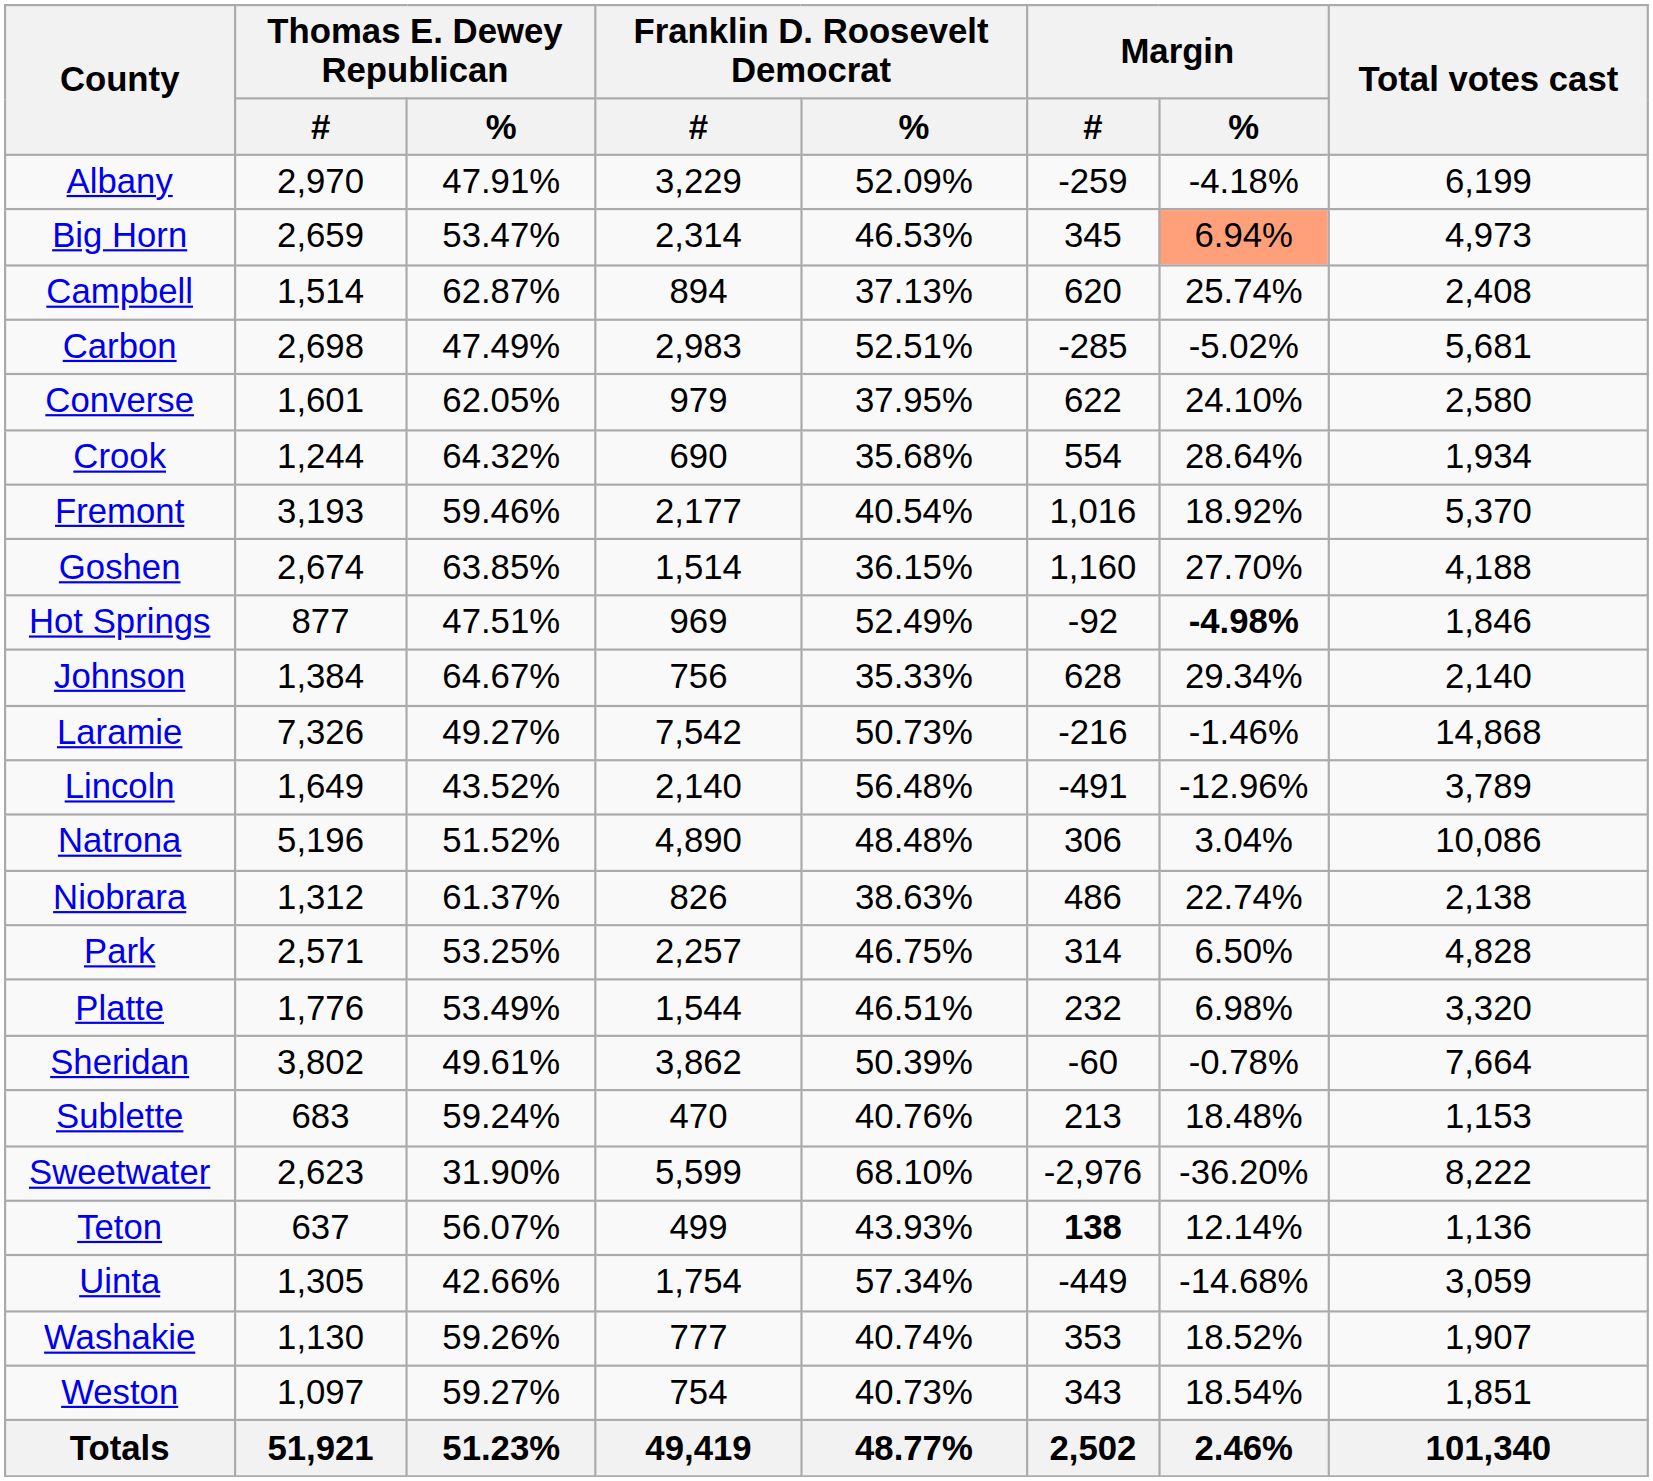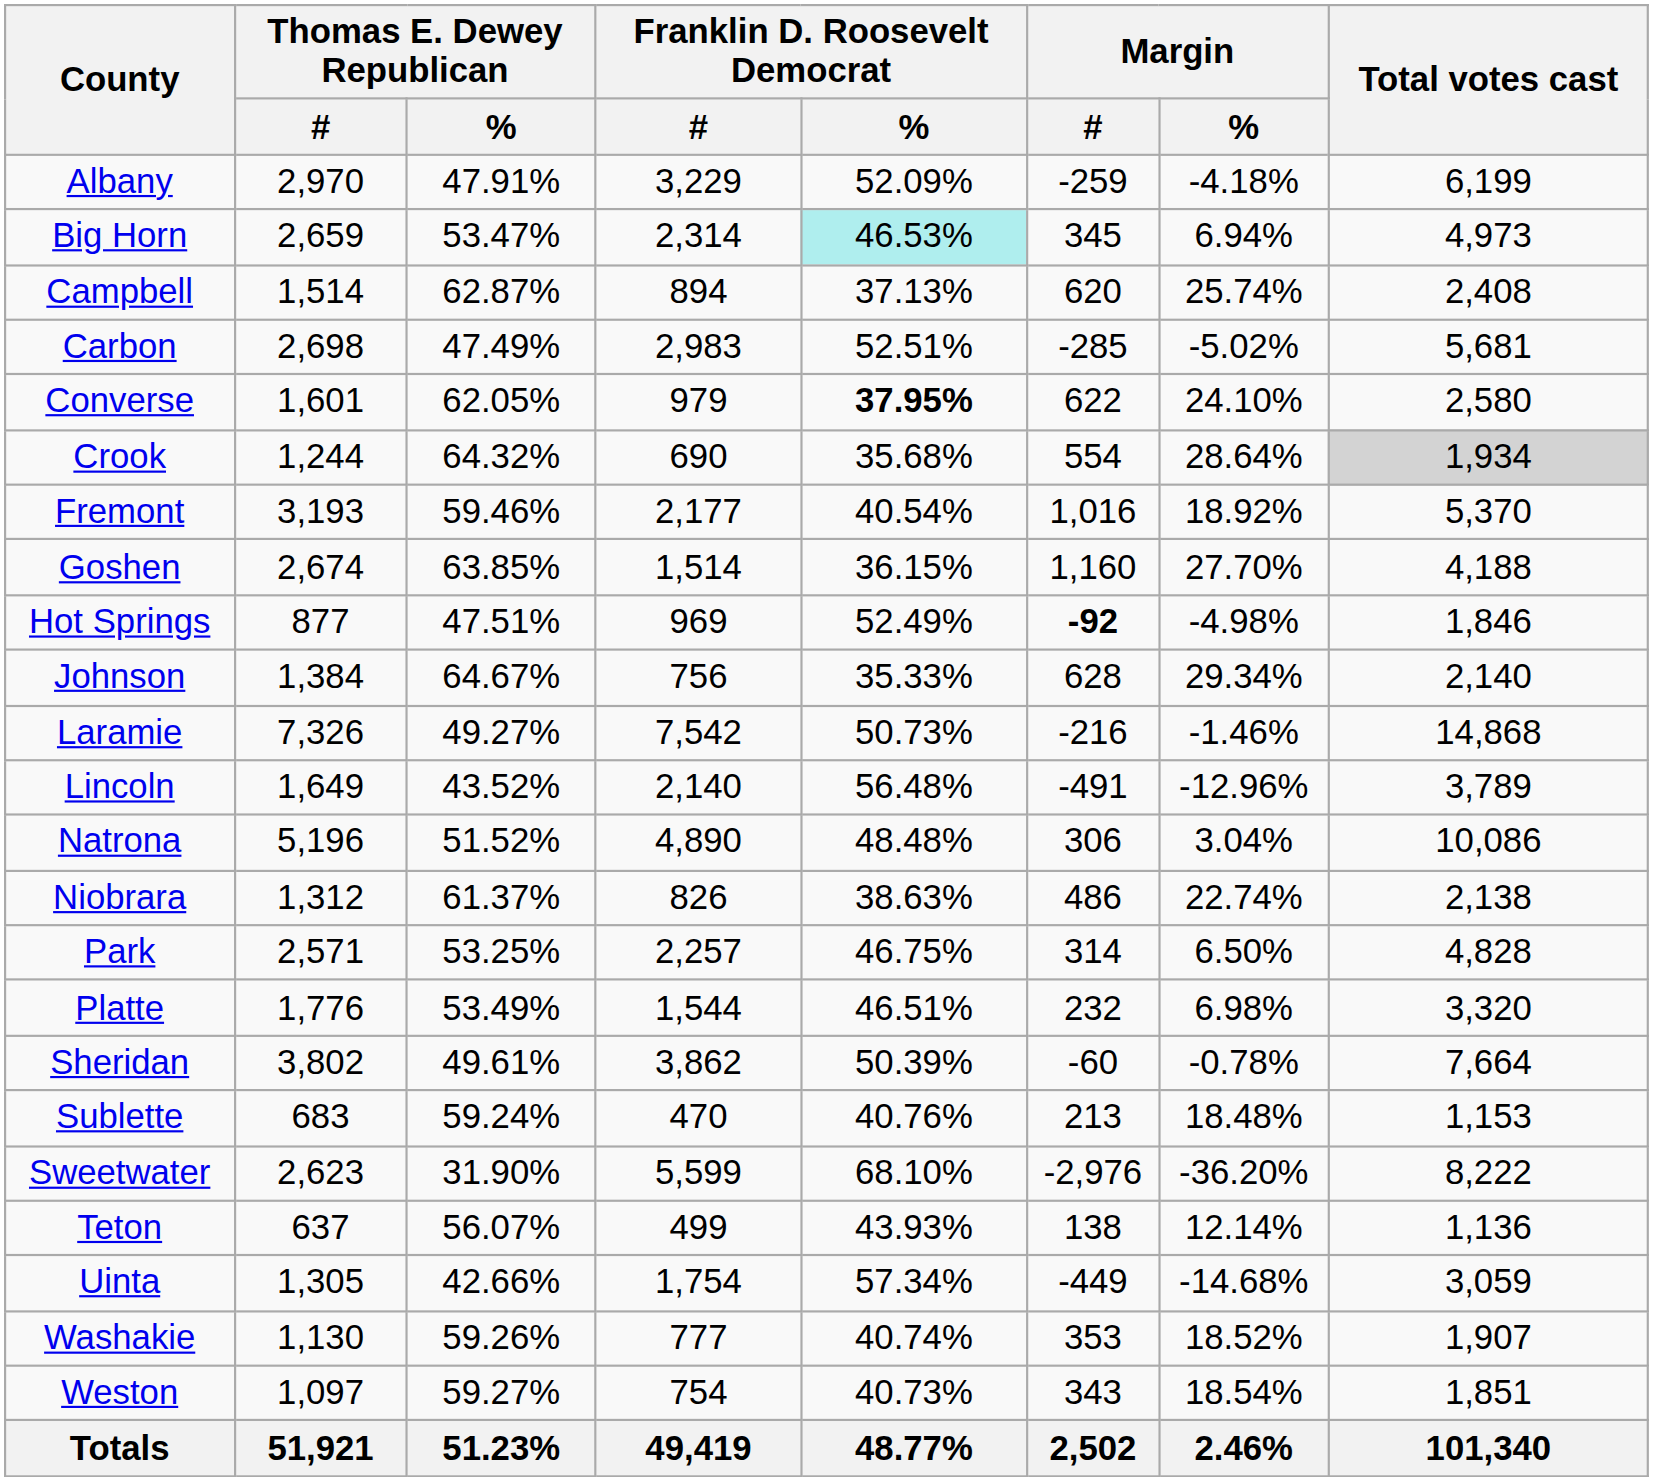(914, 236) no background -> (914, 236) paleturquoise background
(1244, 236) lightsalmon background -> (1244, 236) no background
(914, 401) normal -> (914, 401) bold
(1488, 456) no background -> (1488, 456) lightgrey background
(1093, 621) normal -> (1093, 621) bold
(1244, 621) bold -> (1244, 621) normal
(1093, 1227) bold -> (1093, 1227) normal
